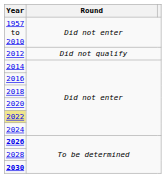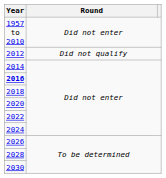(15, 79) normal -> (15, 79) bold
(15, 116) khaki background -> (15, 116) no background
(15, 141) bold -> (15, 141) normal
(15, 167) bold -> (15, 167) normal
